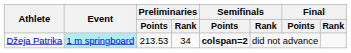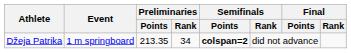(100, 41) paleturquoise background -> (100, 41) no background
(154, 41) 213.53 -> (154, 41) 213.35
